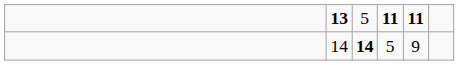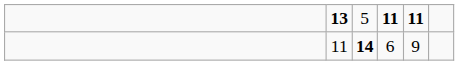(339, 45) 14 -> (339, 45) 11
(390, 45) 5 -> (390, 45) 6
